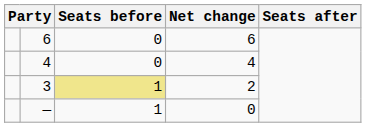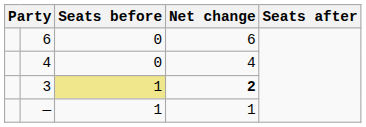(251, 87) normal -> (251, 87) bold
(251, 110) 0 -> (251, 110) 1
